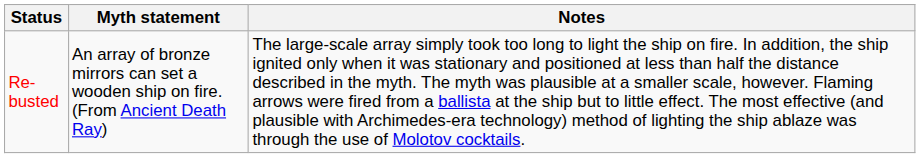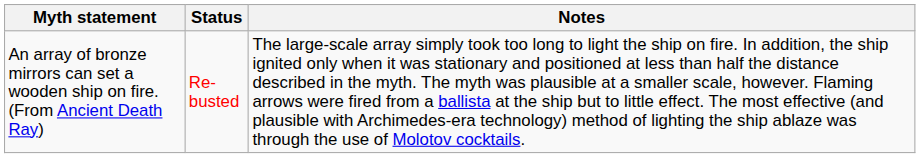columns swapped: (158, 17) <-> (36, 17)
